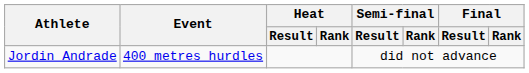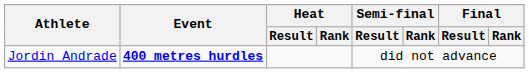(193, 56) normal -> (193, 56) bold
